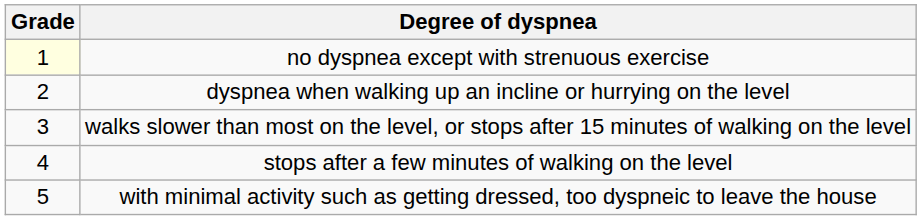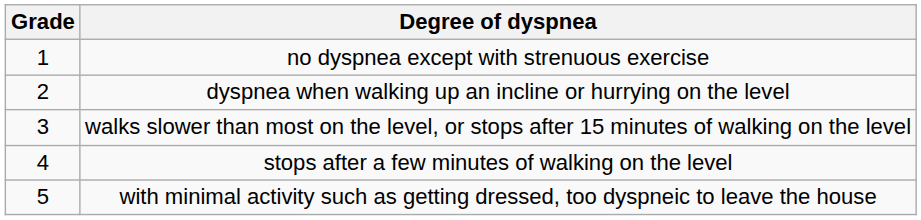(43, 57) lightyellow background -> (43, 57) no background
